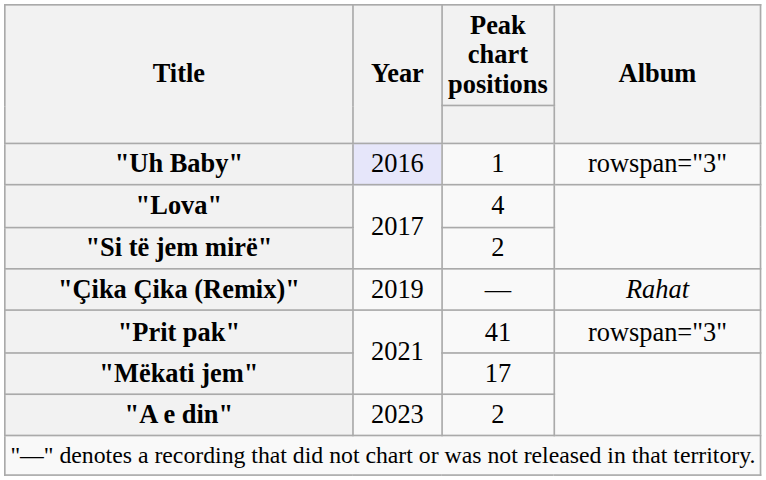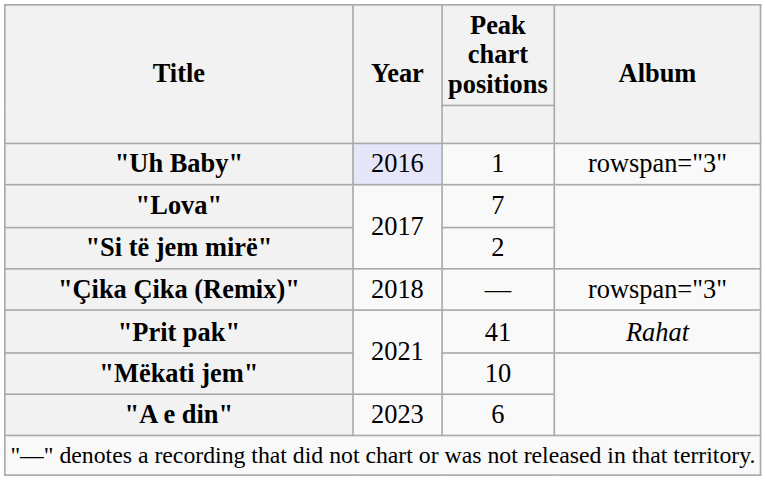(498, 205) 4 -> (498, 205) 7
(397, 289) 2019 -> (397, 289) 2018
(657, 289) Rahat -> (657, 289) rowspan="3"
(657, 331) rowspan="3" -> (657, 331) Rahat
(498, 373) 17 -> (498, 373) 10
(498, 414) 2 -> (498, 414) 6
